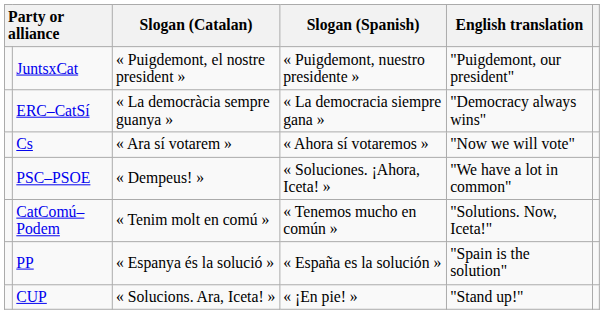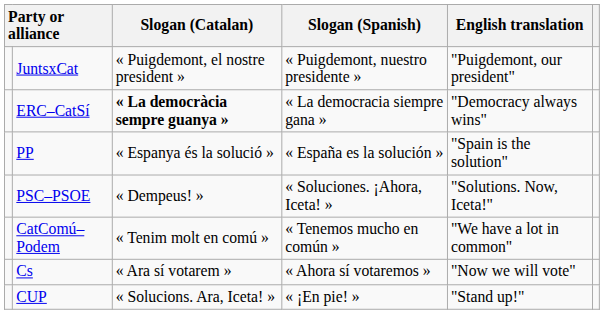(193, 110) normal -> (172, 110) bold
rows swapped: (25, 144) <-> (25, 263)
(504, 178) "We have a lot in common" -> (504, 195) "Solutions. Now, Iceta!"
(504, 220) "Solutions. Now, Iceta!" -> (505, 238) "We have a lot in common"
